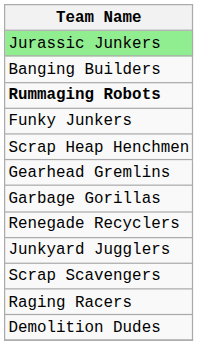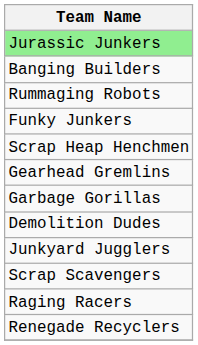(85, 95) bold -> (85, 95) normal
(94, 224) Renegade Recyclers -> (85, 224) Demolition Dudes
(85, 328) Demolition Dudes -> (94, 328) Renegade Recyclers
